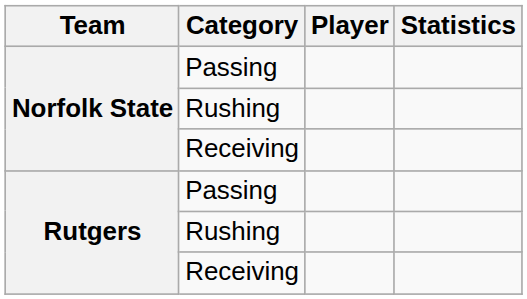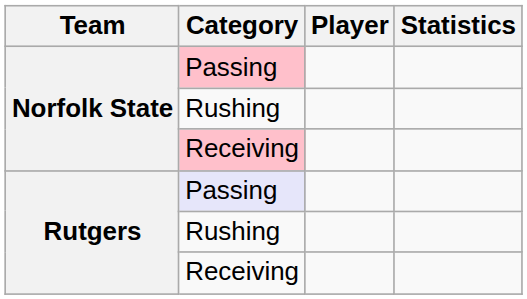(231, 67) no background -> (231, 67) pink background
(242, 149) no background -> (242, 149) pink background
(231, 190) no background -> (231, 190) lavender background
